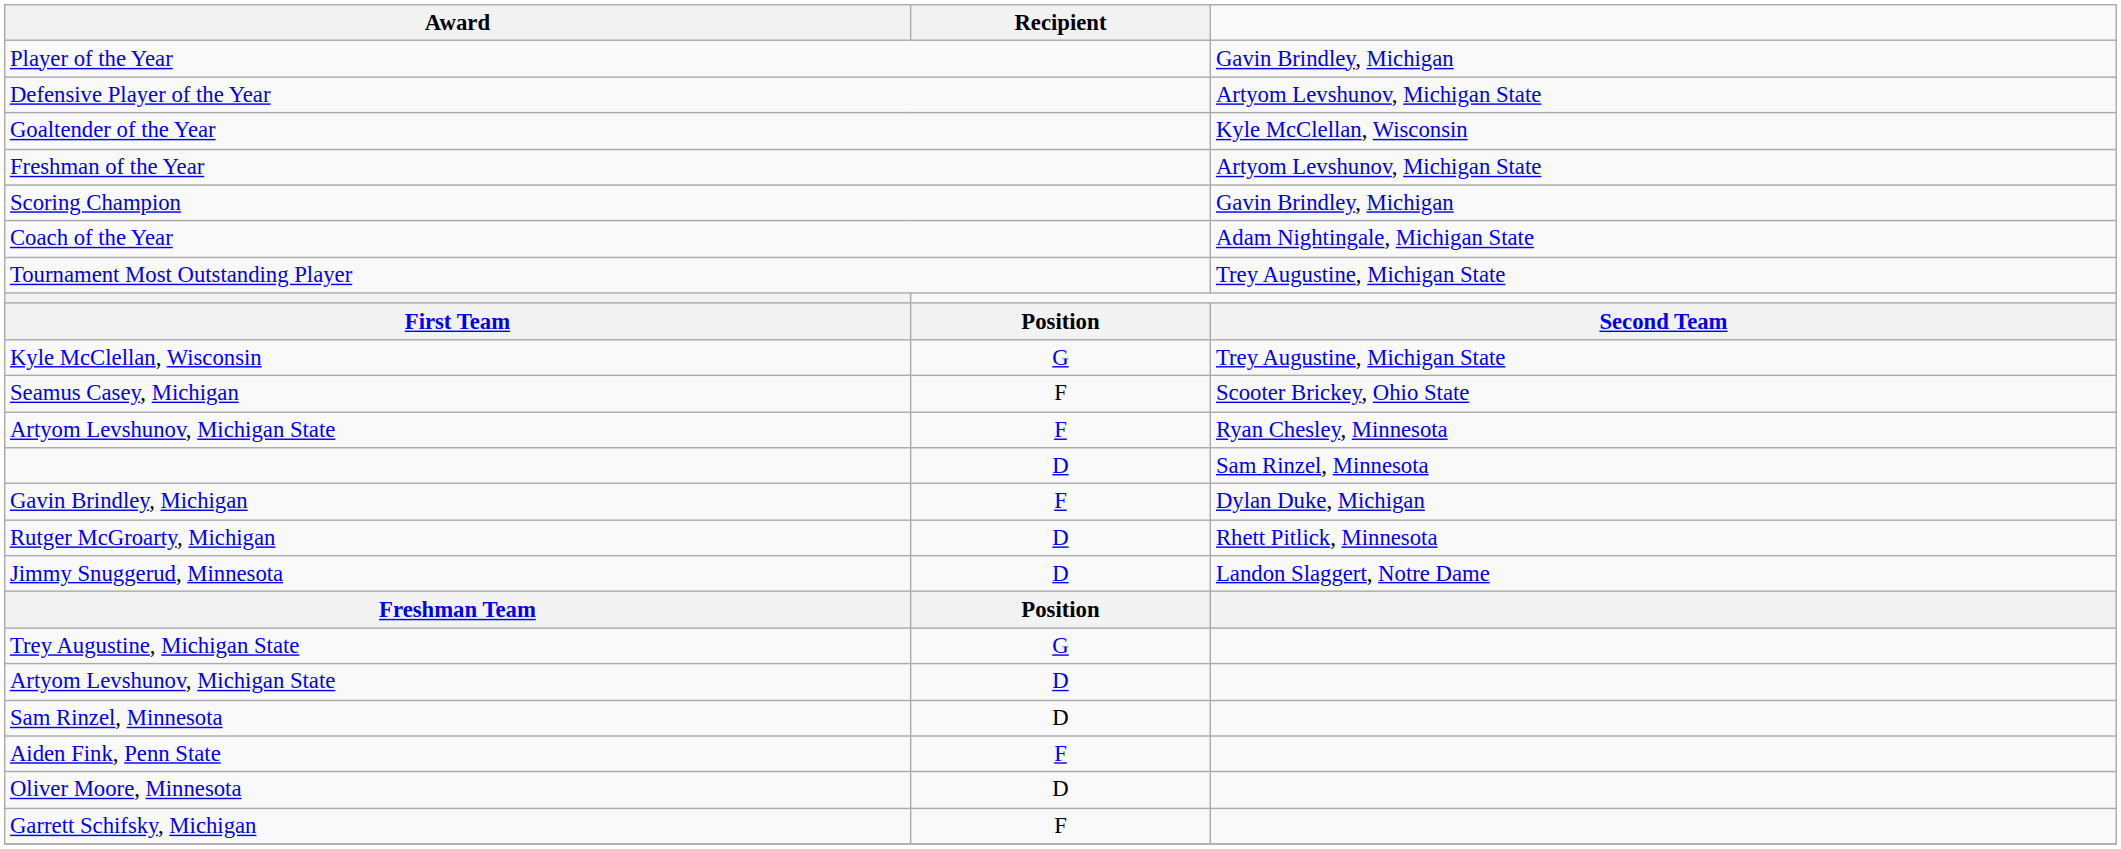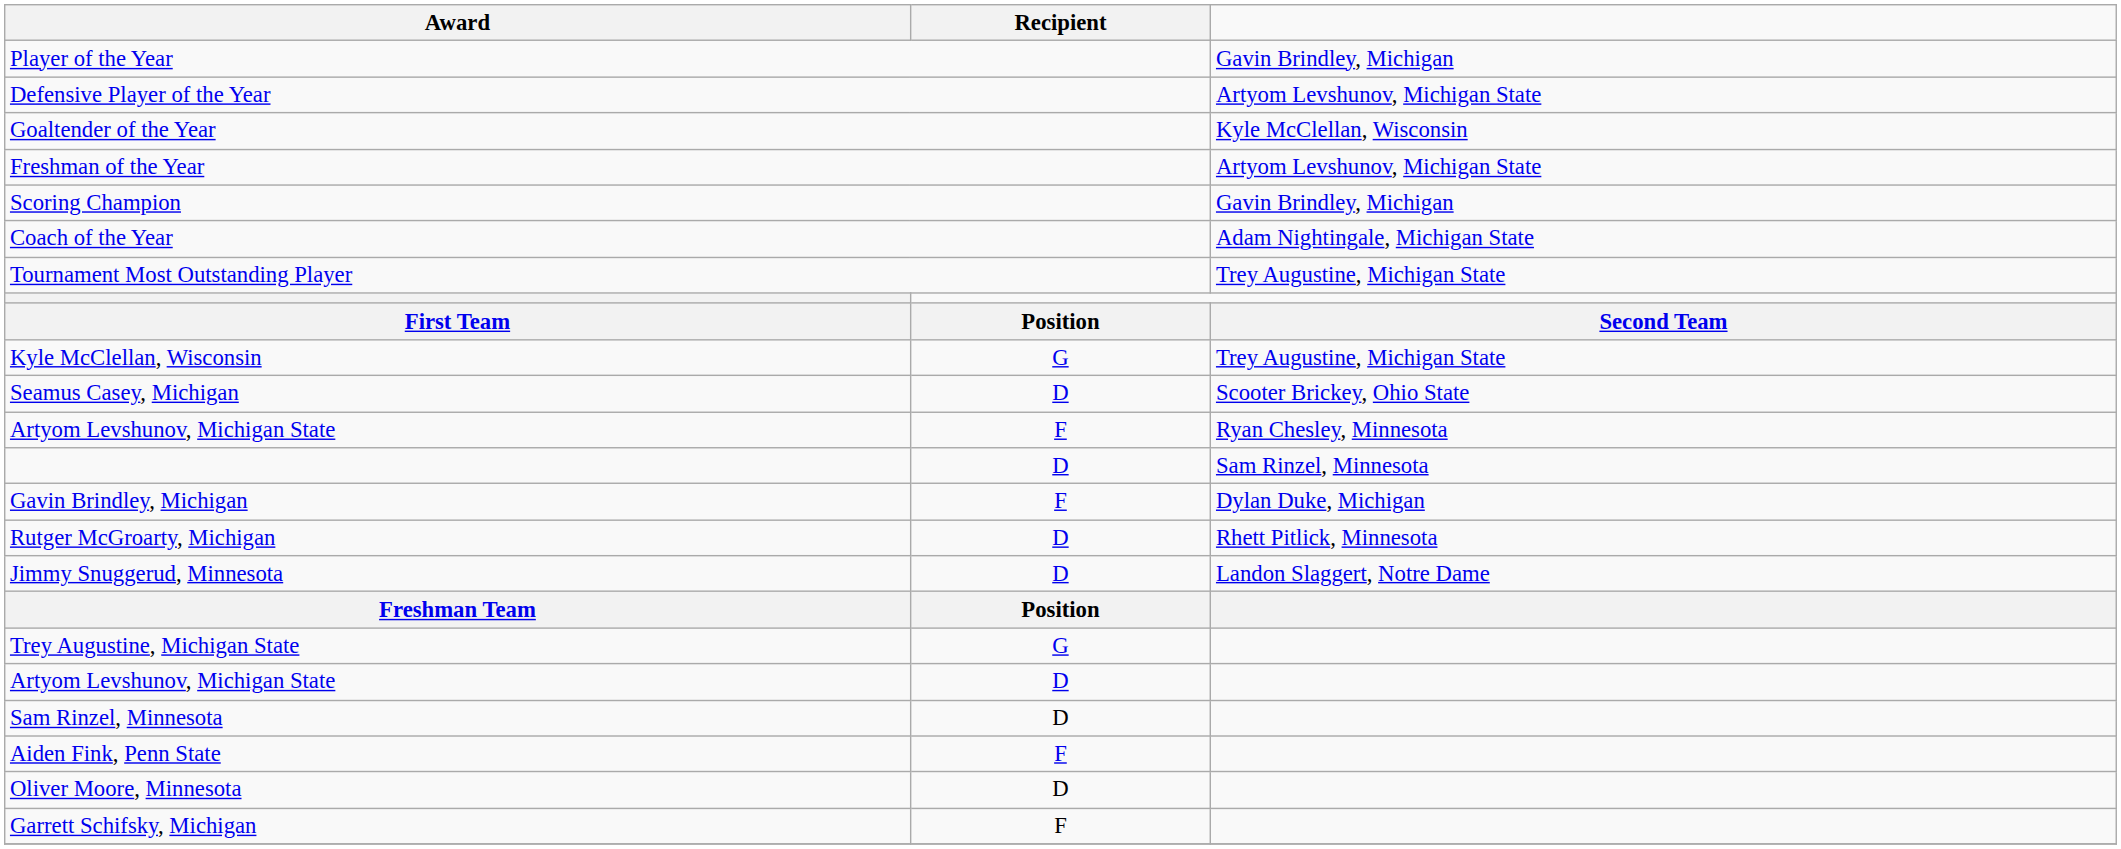(1060, 393) F -> (1060, 393) D
